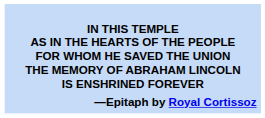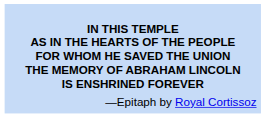(175, 102) bold -> (181, 102) normal
